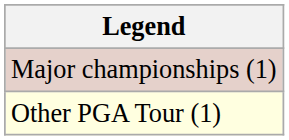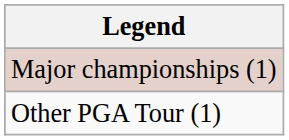(116, 113) lightyellow background -> (116, 113) no background
